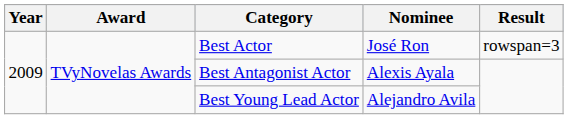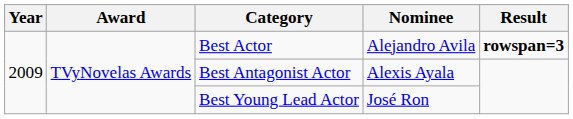(398, 45) José Ron -> (421, 45) Alejandro Avila
(521, 45) normal -> (524, 45) bold
(421, 99) Alejandro Avila -> (398, 99) José Ron
